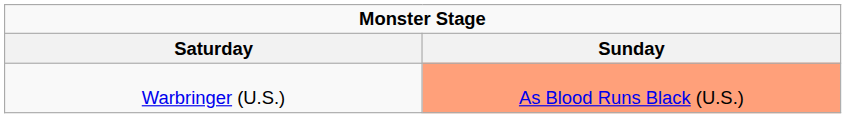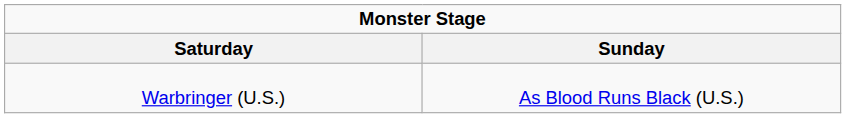(631, 98) lightsalmon background -> (631, 98) no background
